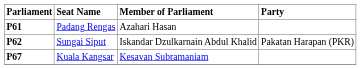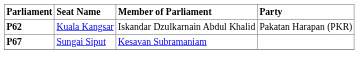- row: (14, 26)
(81, 42) Sungai Siput -> (85, 26) Kuala Kangsar
(85, 57) Kuala Kangsar -> (81, 42) Sungai Siput
